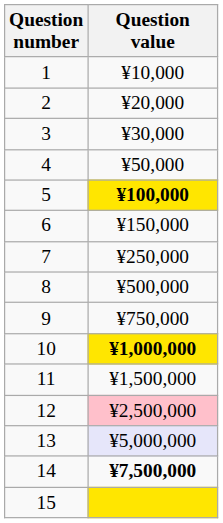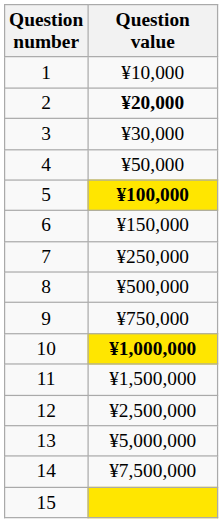(153, 103) normal -> (153, 103) bold
(153, 410) pink background -> (153, 410) no background
(153, 440) lavender background -> (153, 440) no background
(153, 471) bold -> (153, 471) normal
